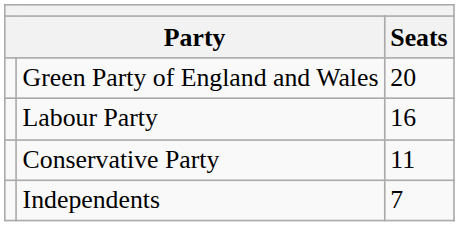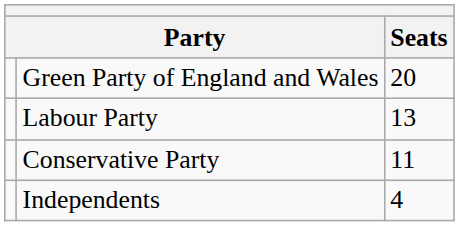(403, 118) 16 -> (403, 118) 13
(397, 200) 7 -> (397, 200) 4
